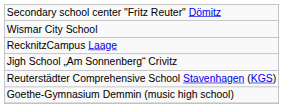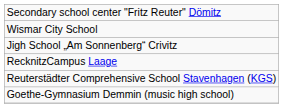(62, 45) RecknitzCampus Laage -> (92, 45) Jigh School „Am Sonnenberg“ Crivitz
(92, 62) Jigh School „Am Sonnenberg“ Crivitz -> (62, 62) RecknitzCampus Laage
